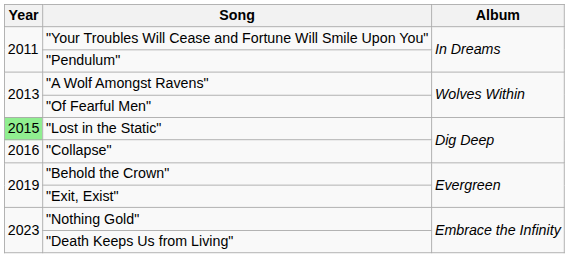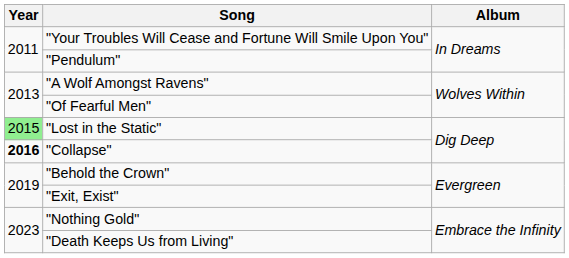(24, 151) normal -> (24, 151) bold
